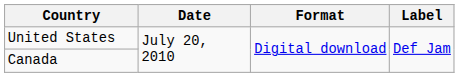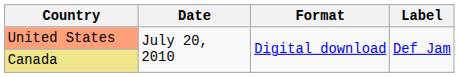(62, 38) no background -> (62, 38) lightsalmon background
(33, 61) no background -> (33, 61) khaki background
